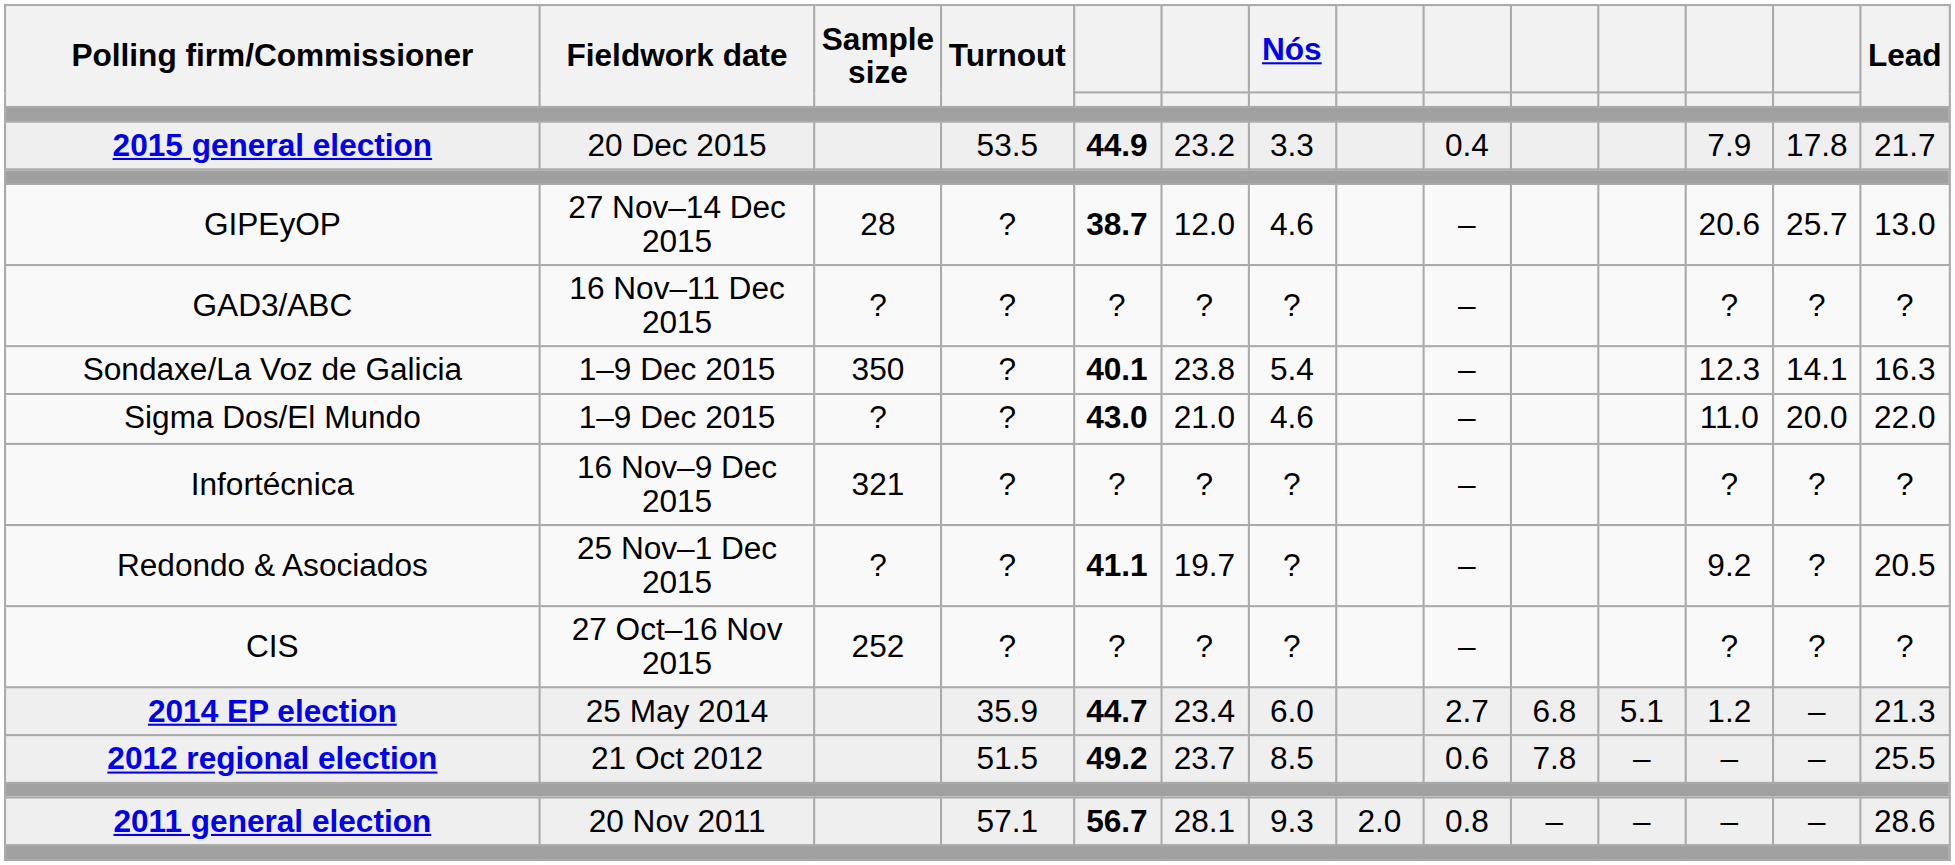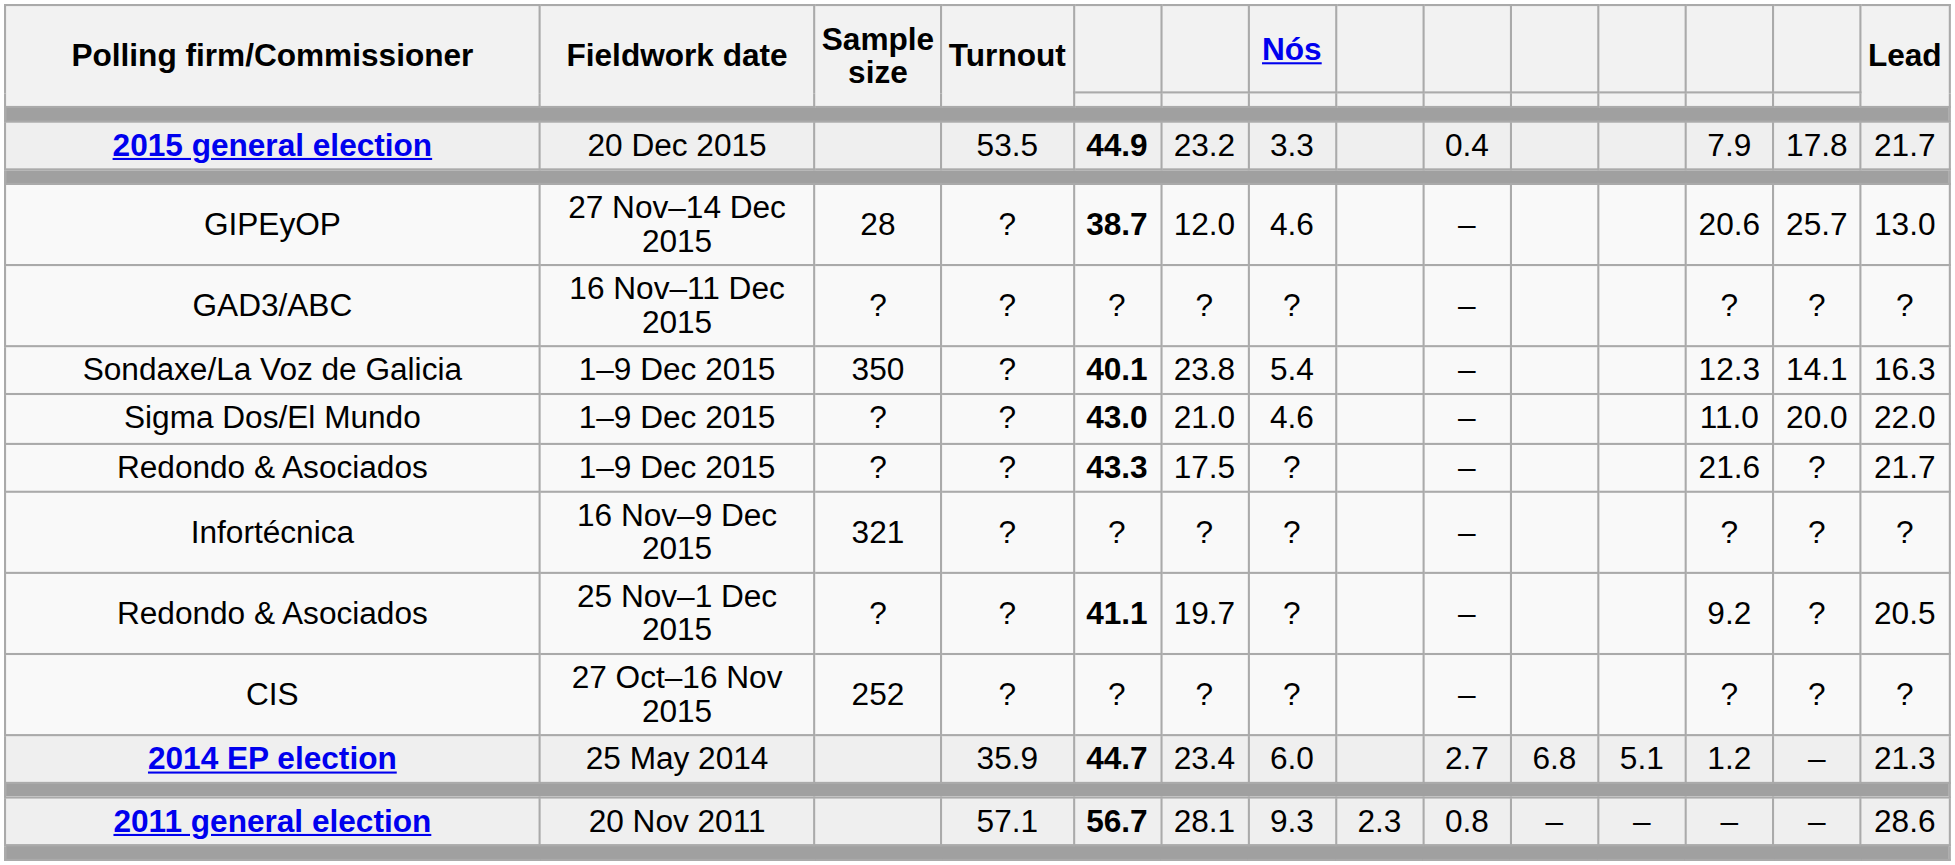+ row: (272, 466)
- row: (272, 758)
(1379, 820) 2.0 -> (1379, 820) 2.3
